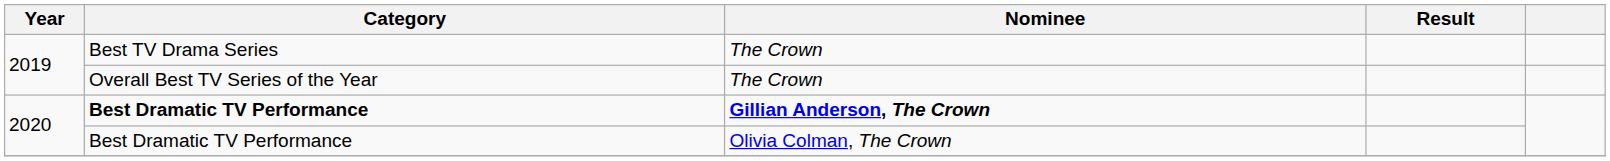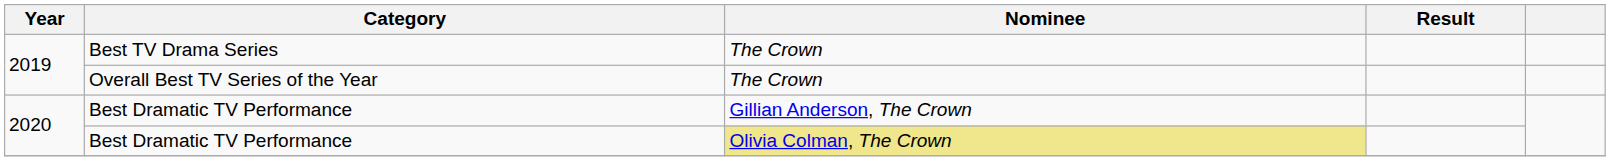(229, 110) bold -> (221, 110) normal
(860, 110) bold -> (851, 110) normal
(841, 140) no background -> (841, 140) khaki background
